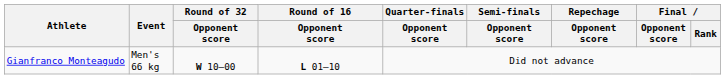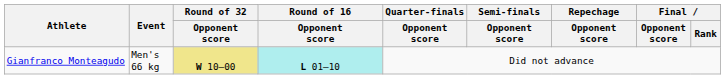(216, 66) no background -> (216, 66) khaki background
(320, 66) no background -> (320, 66) paleturquoise background
